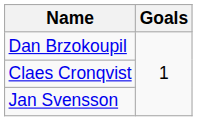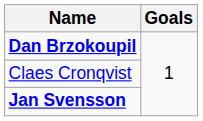(68, 45) normal -> (73, 45) bold
(63, 101) normal -> (67, 101) bold
